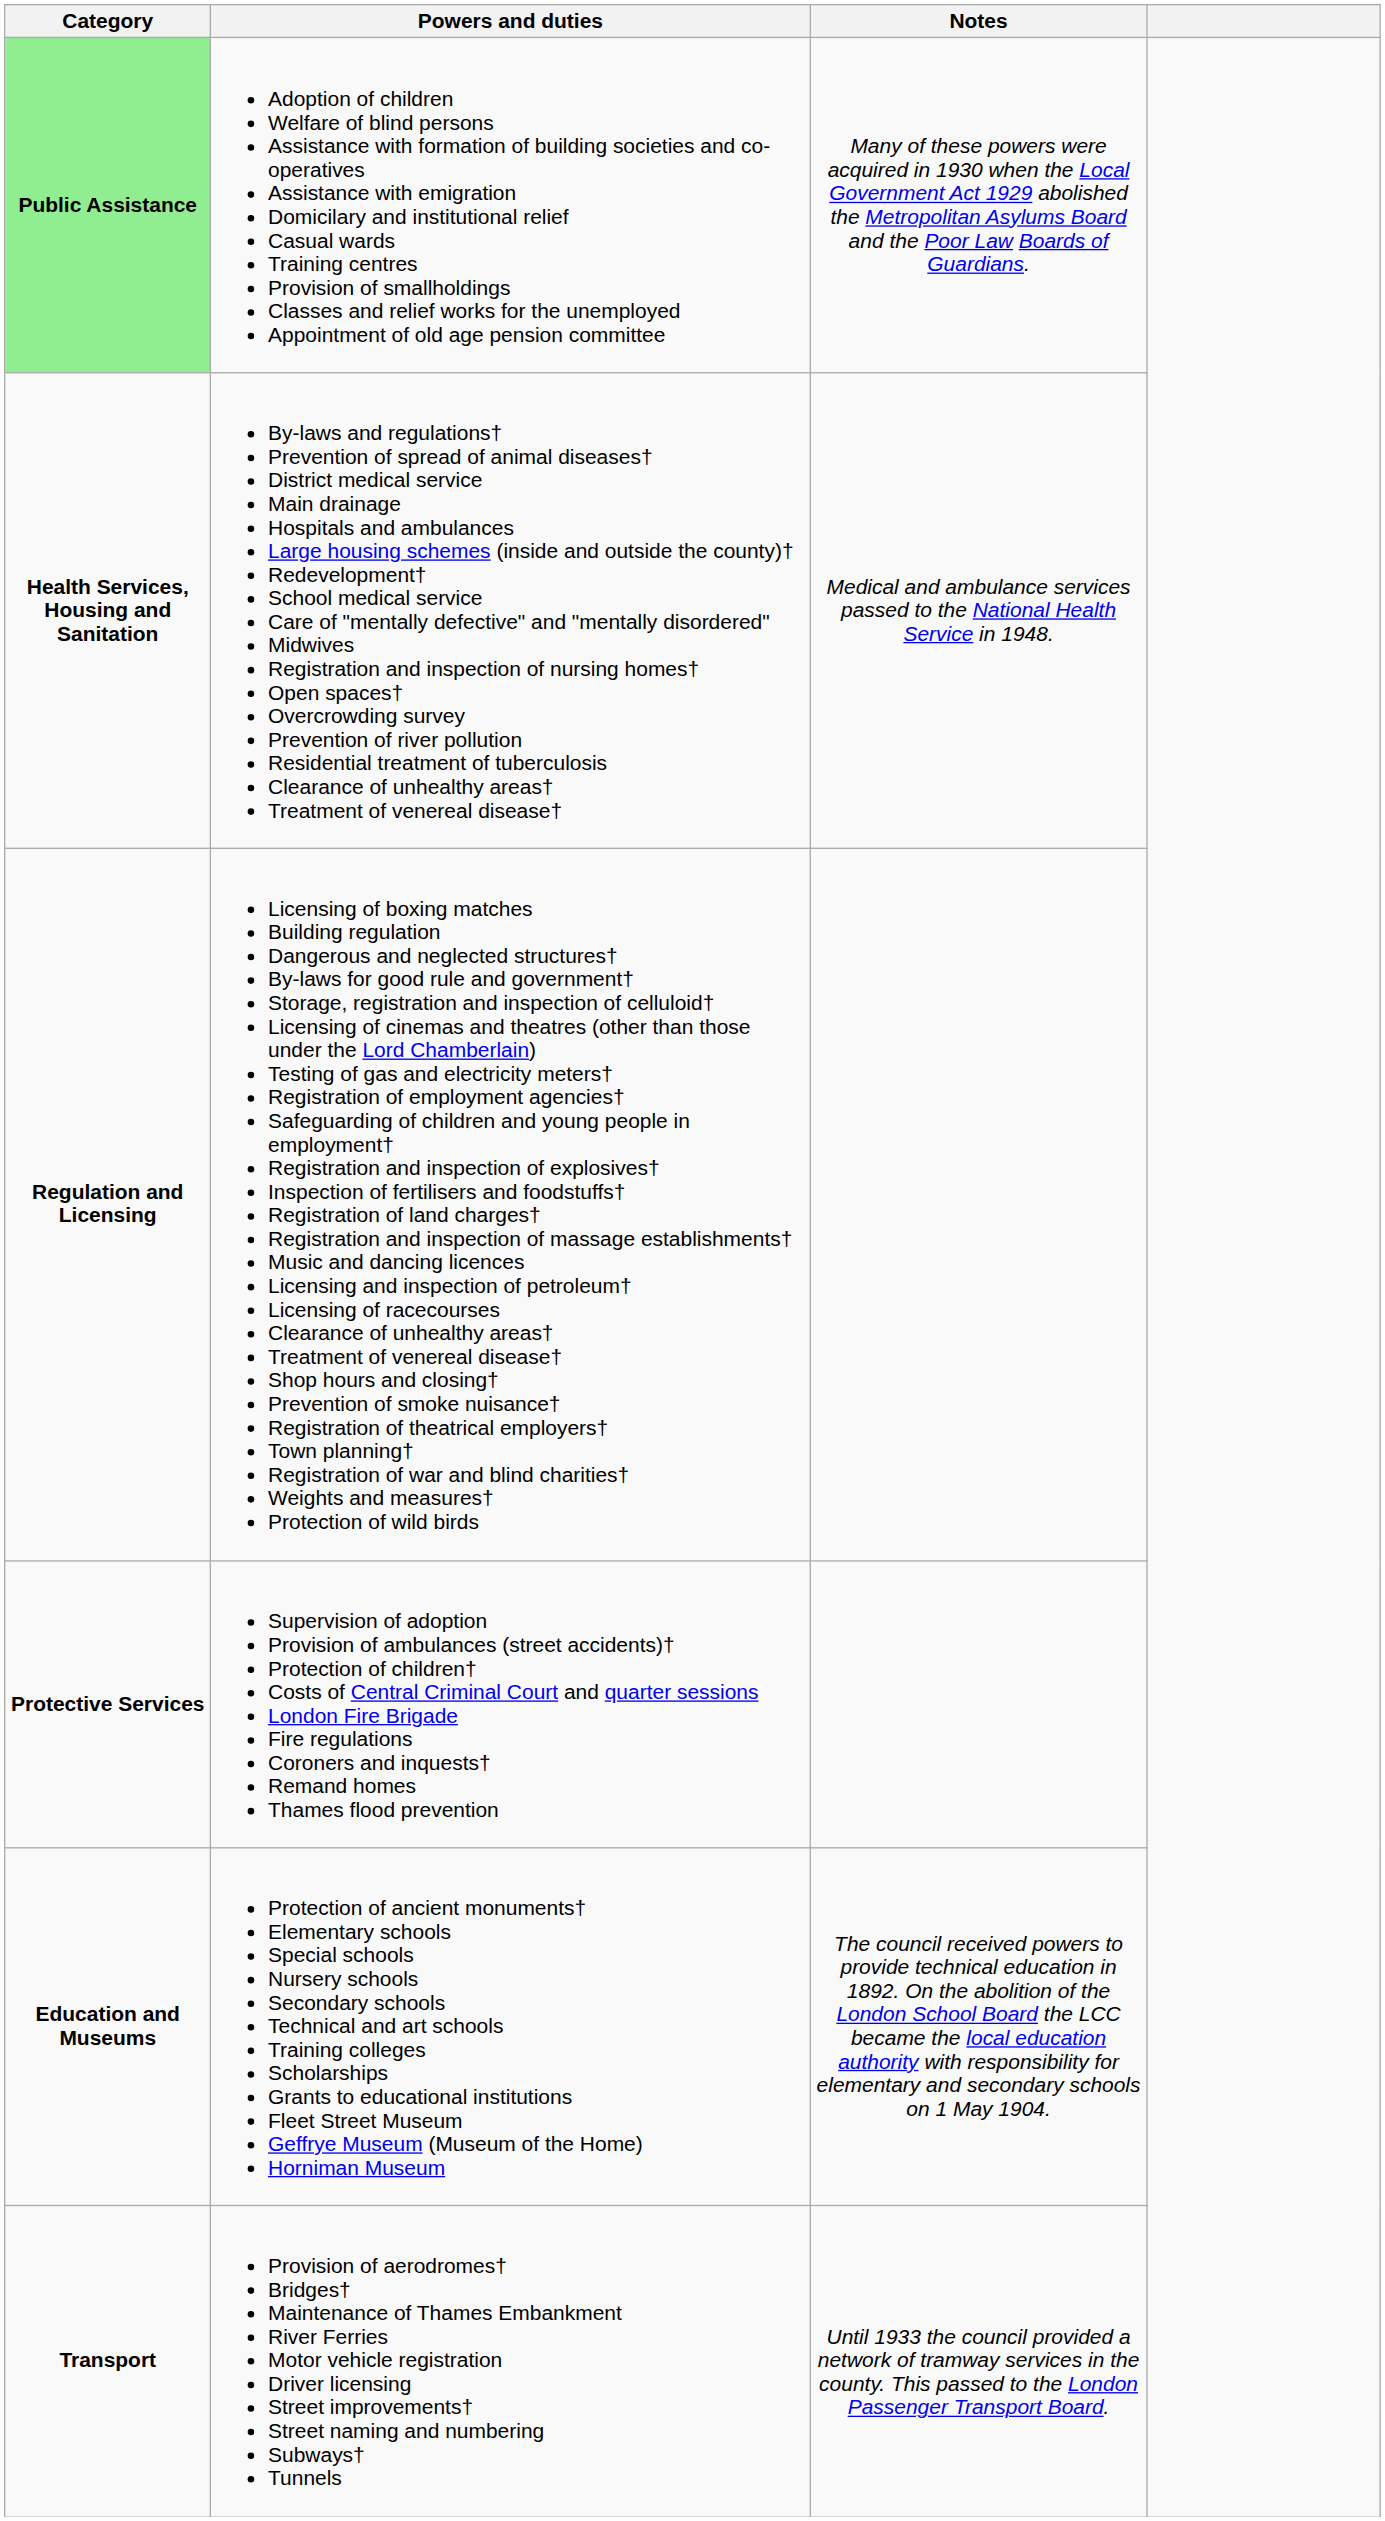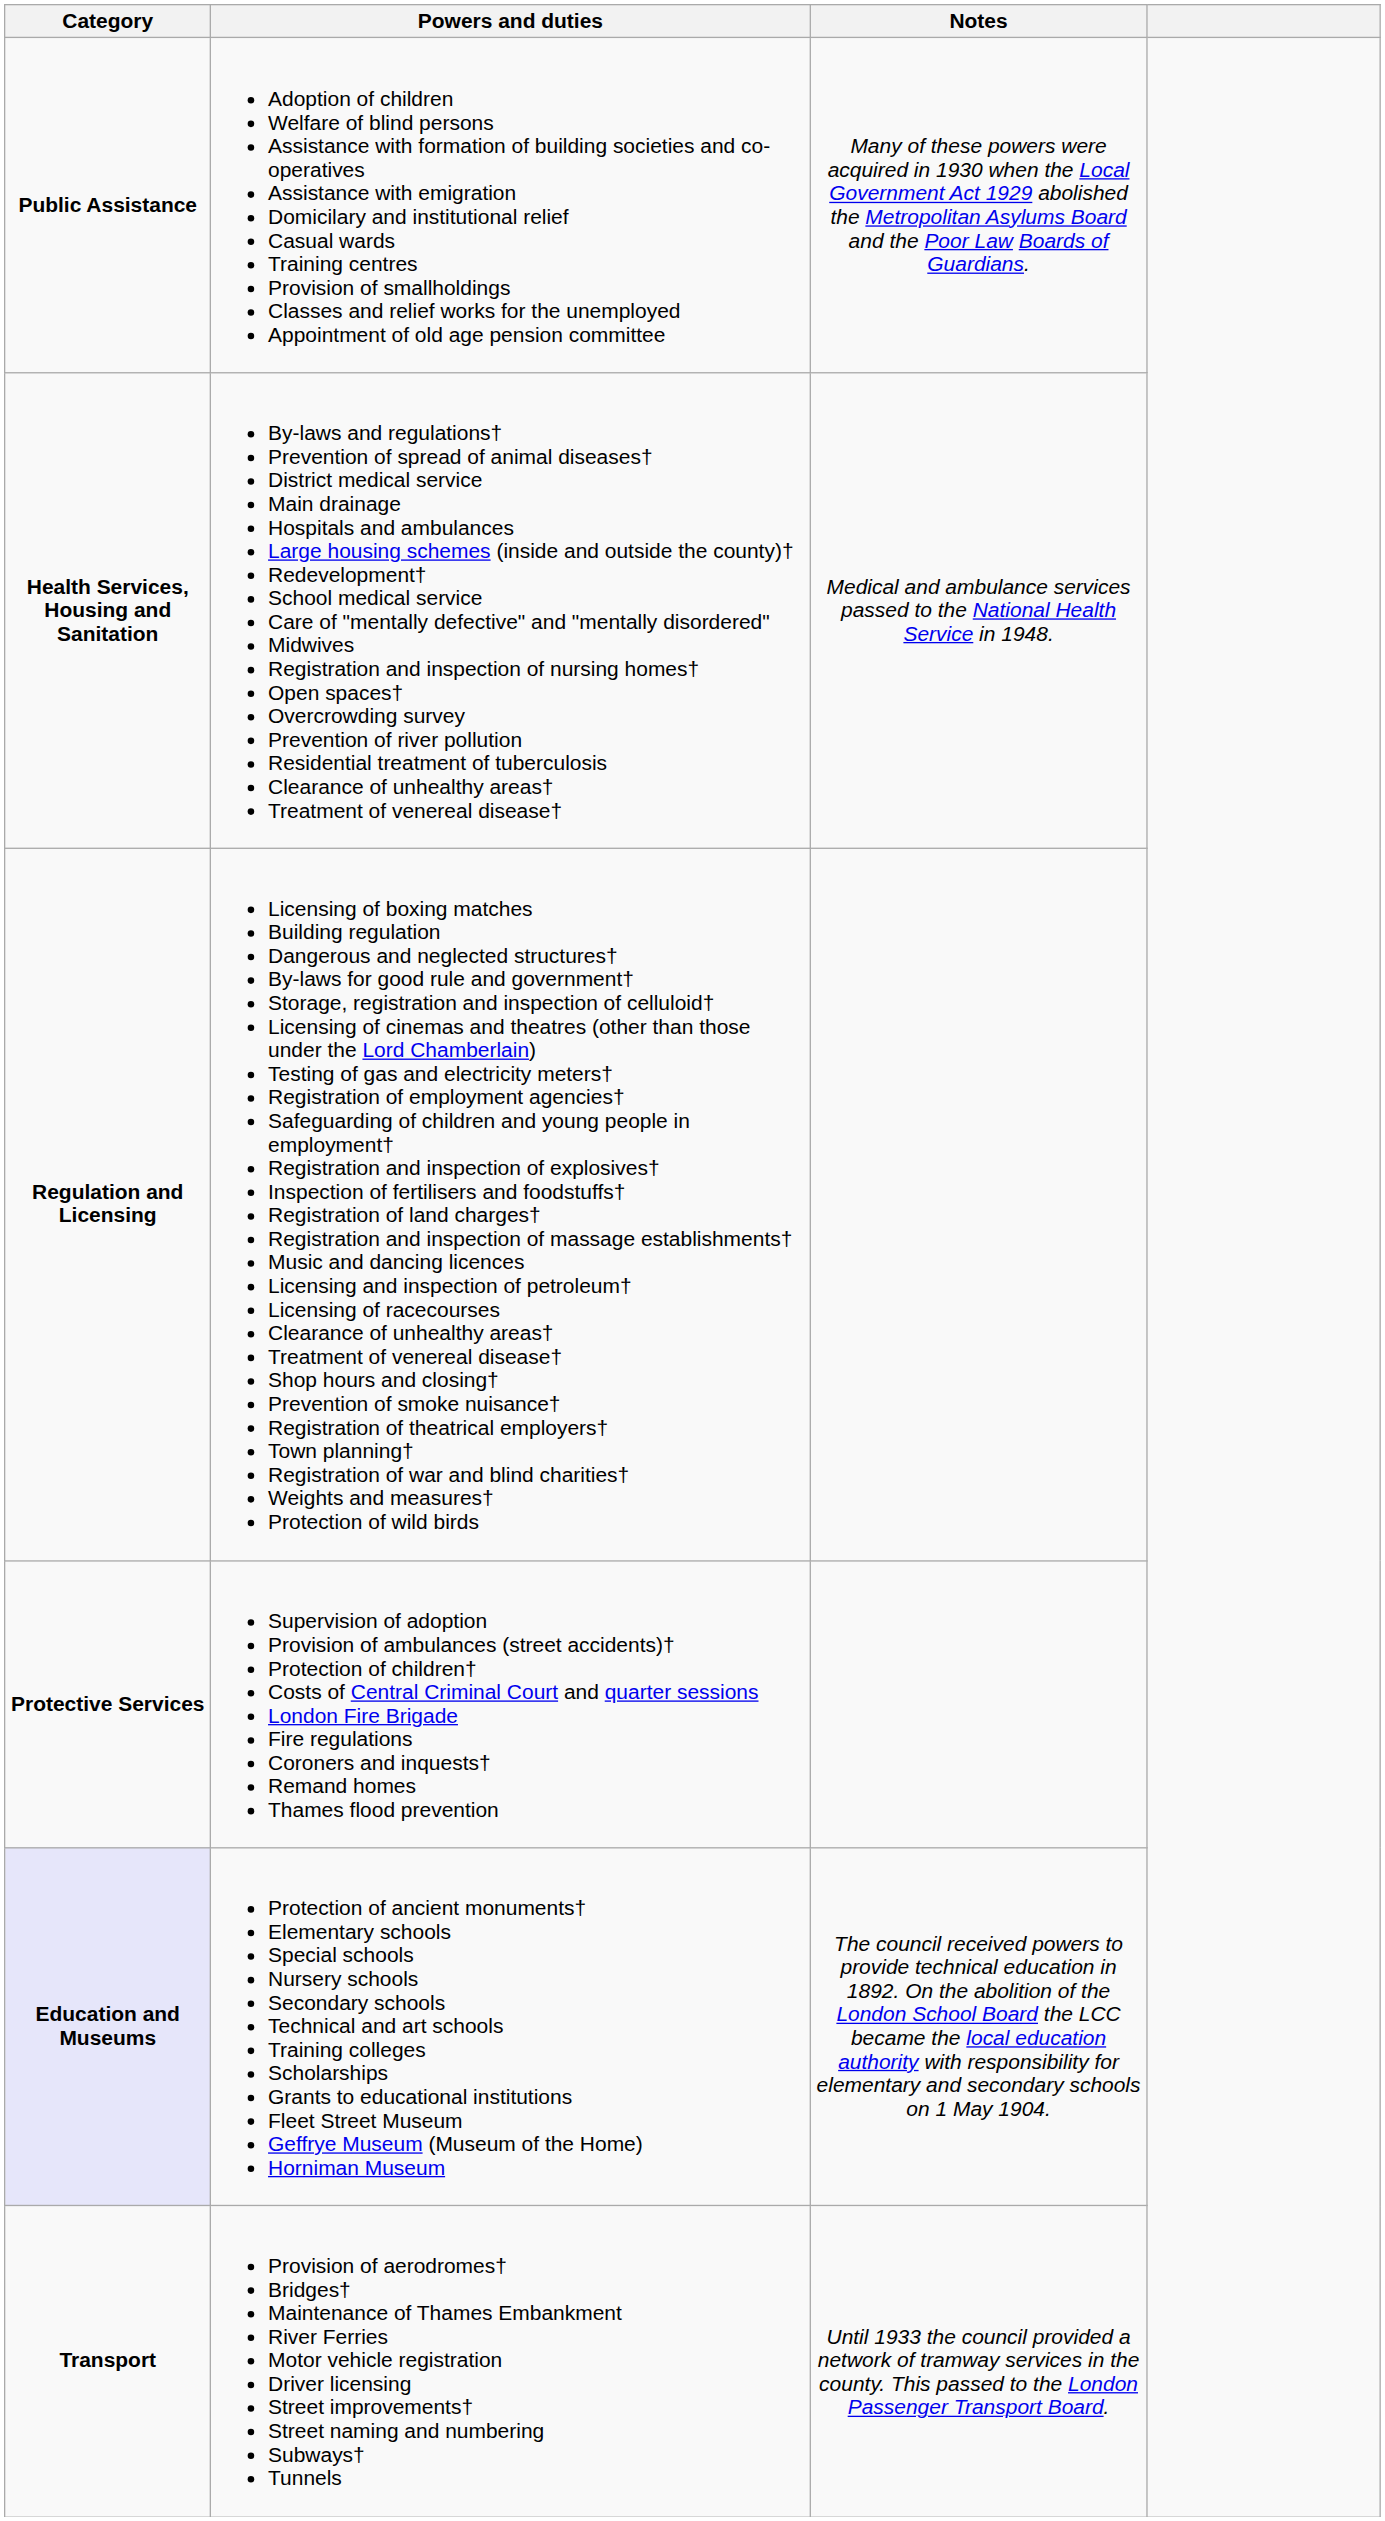(108, 205) lightgreen background -> (108, 205) no background
(108, 2026) no background -> (108, 2026) lavender background
